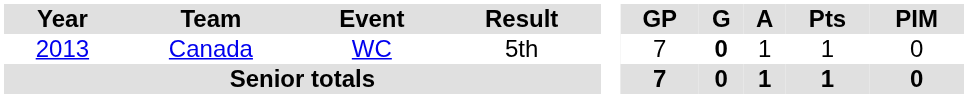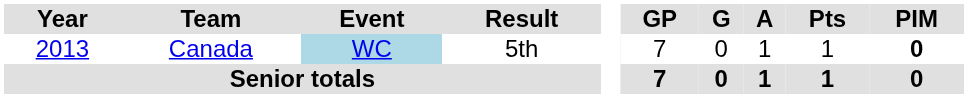(372, 48) no background -> (372, 48) lightblue background
(721, 48) bold -> (721, 48) normal
(917, 48) normal -> (917, 48) bold
